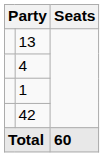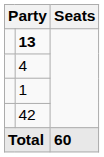(27, 41) normal -> (27, 41) bold
